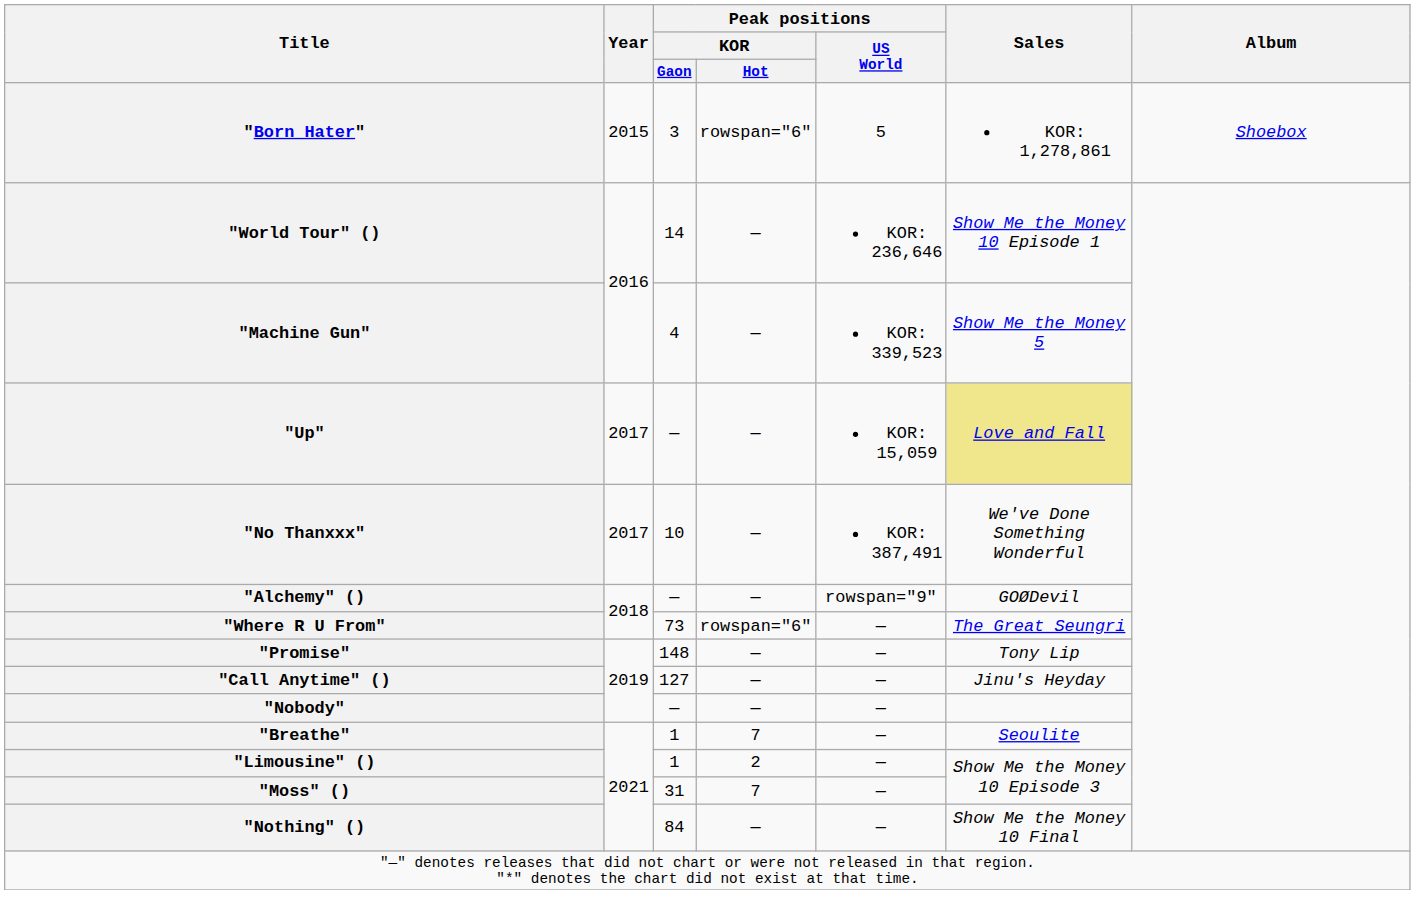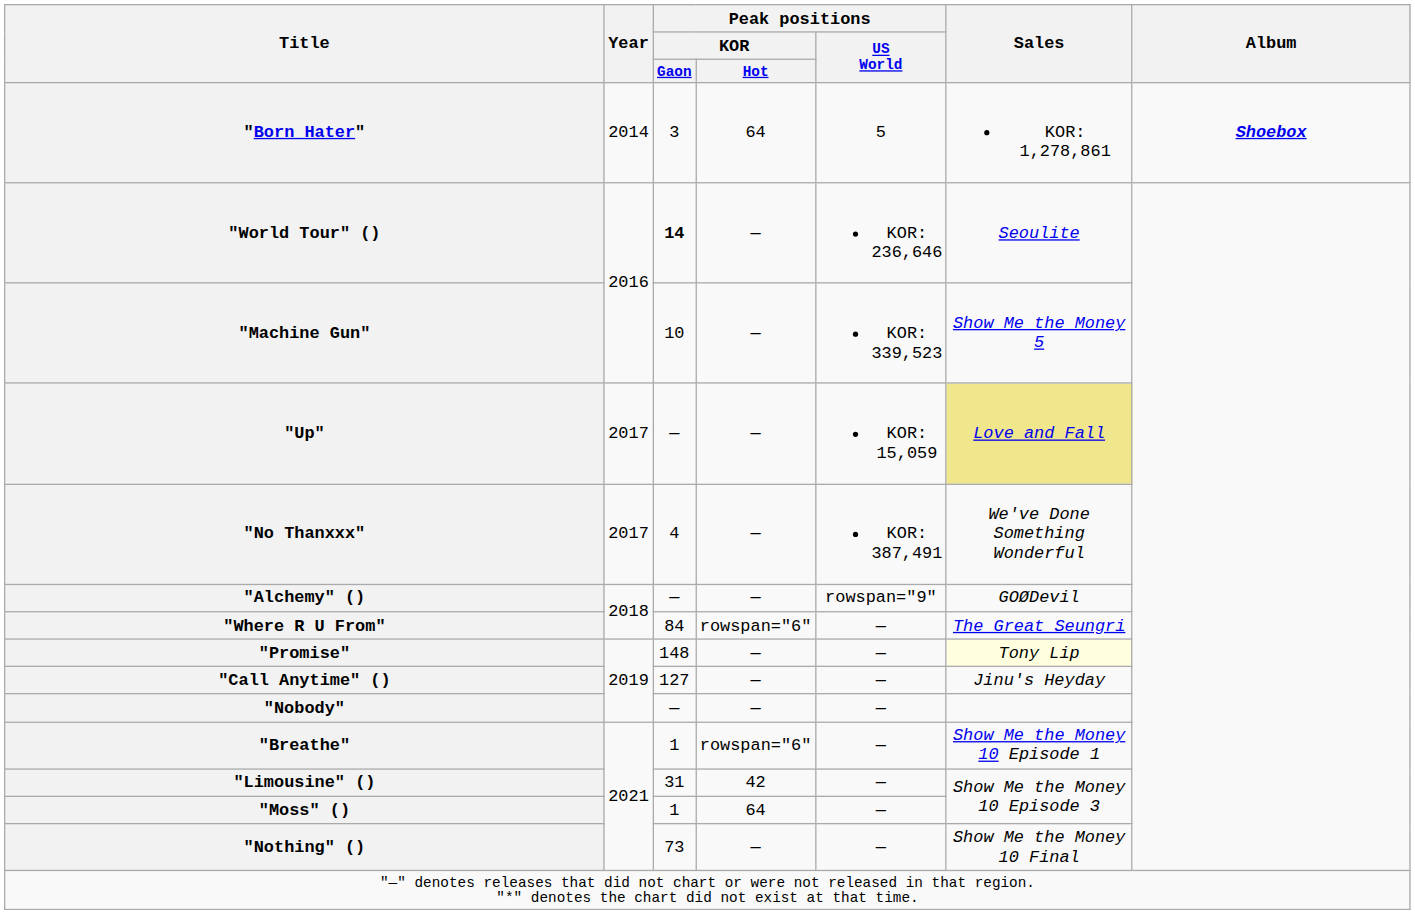(629, 133) 2015 -> (629, 133) 2014
(756, 133) rowspan="6" -> (756, 133) 64
(1271, 133) normal -> (1271, 133) bold
(674, 233) normal -> (674, 233) bold
(1039, 233) Show Me the Money 10 Episode 1 -> (1039, 233) Seoulite
(674, 333) 4 -> (674, 333) 10
(674, 534) 10 -> (674, 534) 4
(674, 625) 73 -> (674, 625) 84
(1039, 653) no background -> (1039, 653) lightyellow background
(756, 736) 7 -> (756, 745) rowspan="6"
(1039, 736) Seoulite -> (1039, 745) Show Me the Money 10 Episode 1
(674, 763) 1 -> (674, 783) 31
(756, 763) 2 -> (756, 783) 42
(674, 791) 31 -> (674, 810) 1
(756, 791) 7 -> (756, 810) 64
(674, 828) 84 -> (674, 847) 73
